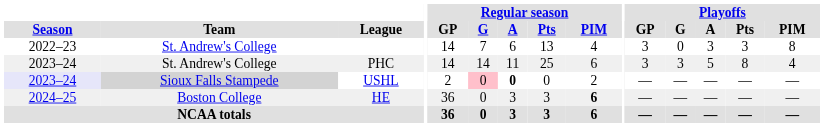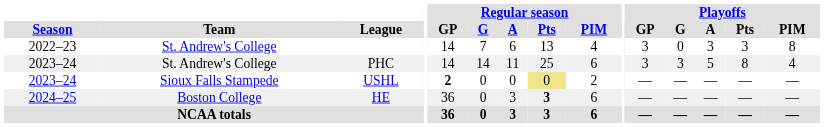(52, 80) lavender background -> (52, 80) no background
(219, 80) lightgrey background -> (219, 80) no background
(448, 80) normal -> (448, 80) bold
(483, 80) pink background -> (483, 80) no background
(513, 80) bold -> (513, 80) normal
(547, 80) no background -> (547, 80) khaki background
(547, 97) normal -> (547, 97) bold
(594, 97) bold -> (594, 97) normal
